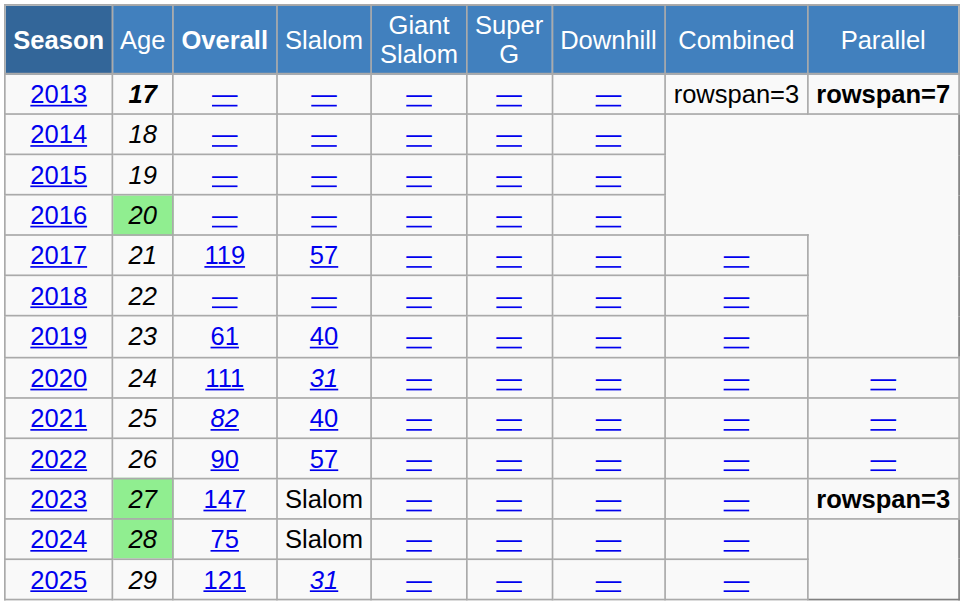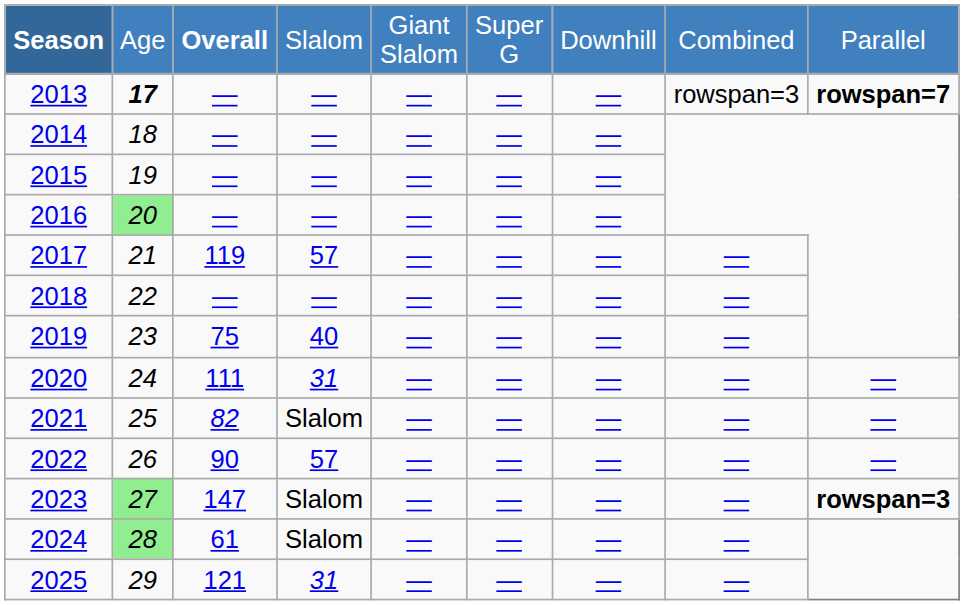(225, 337) 61 -> (225, 337) 75
(324, 418) 40 -> (324, 418) Slalom
(225, 539) 75 -> (225, 539) 61
